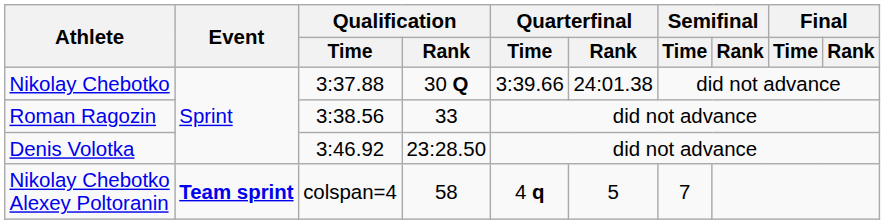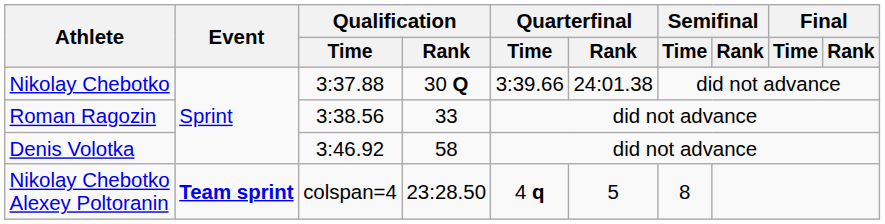(446, 149) 23:28.50 -> (446, 149) 58
(446, 192) 58 -> (446, 192) 23:28.50
(685, 192) 7 -> (685, 192) 8
